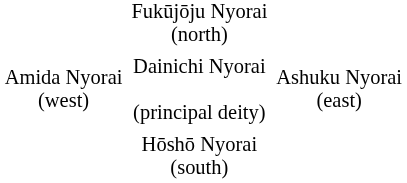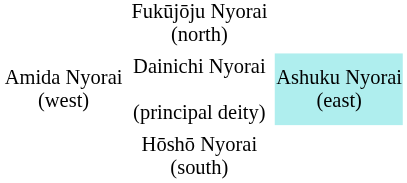(339, 89) no background -> (339, 89) paleturquoise background
